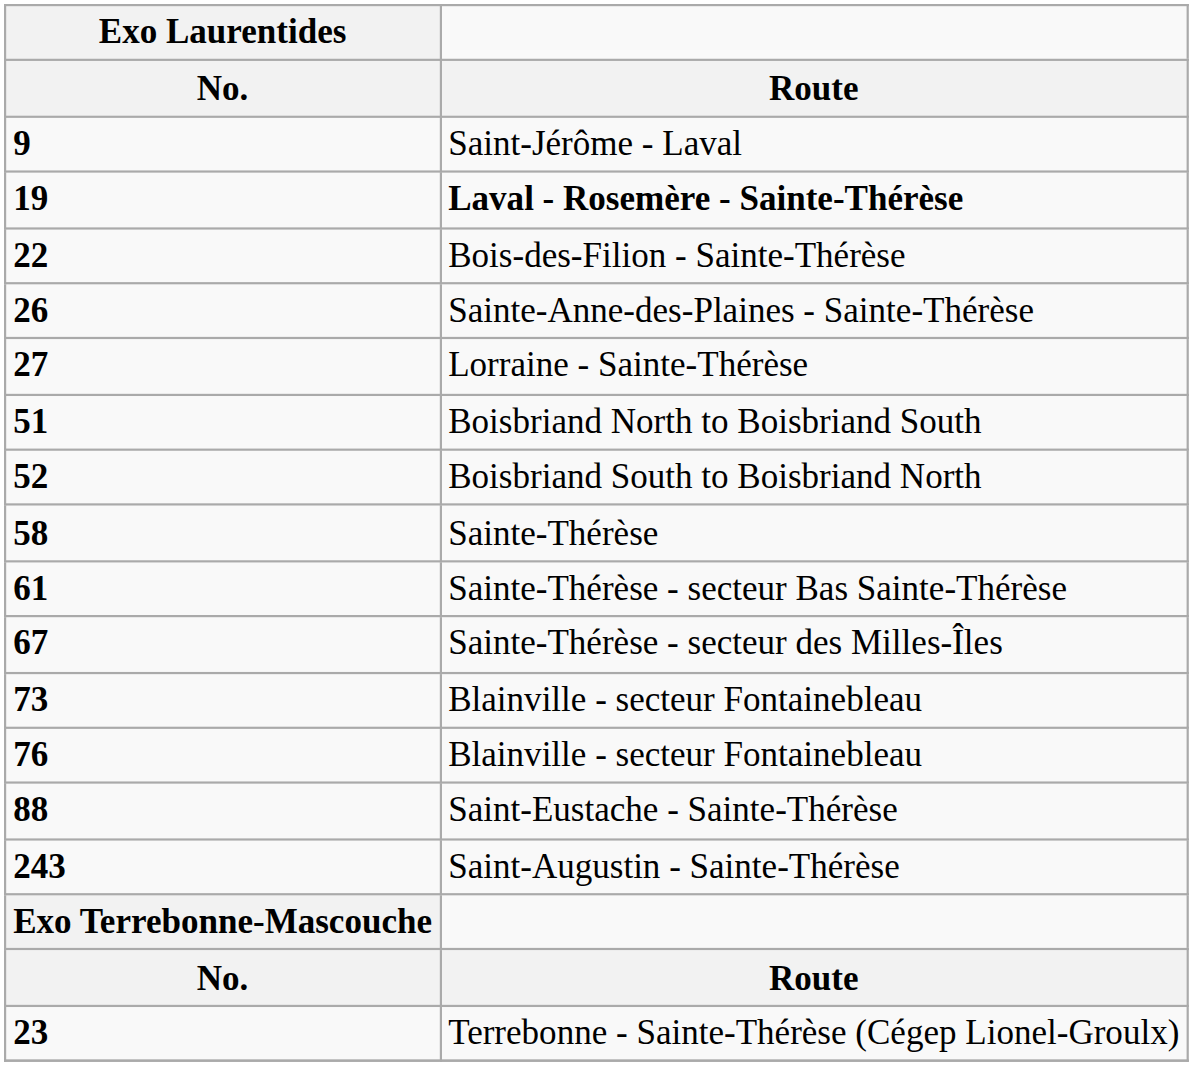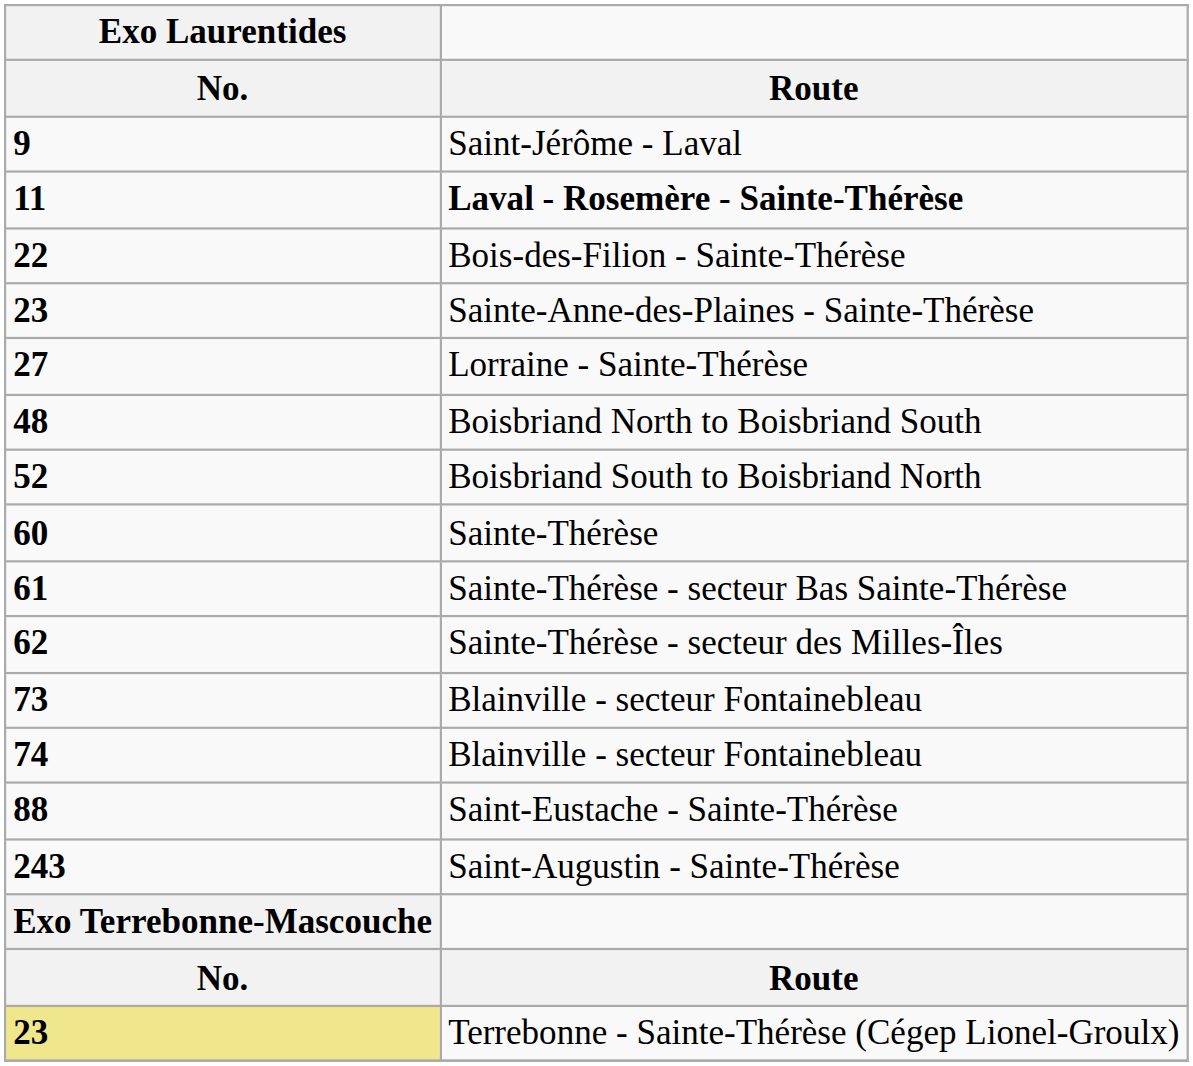(31, 198) 19 -> (30, 198) 11
(31, 310) 26 -> (31, 310) 23
(31, 421) 51 -> (31, 421) 48
(31, 532) 58 -> (31, 532) 60
(31, 643) 67 -> (31, 643) 62
(31, 754) 76 -> (31, 754) 74
(31, 1032) no background -> (31, 1032) khaki background
